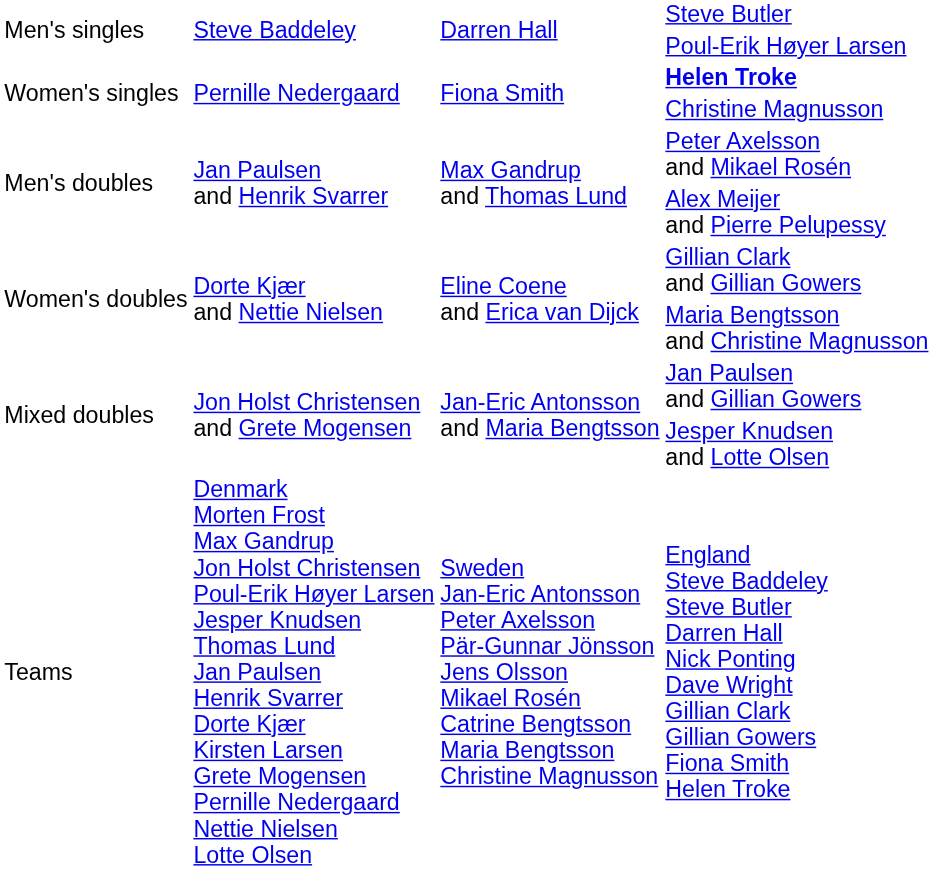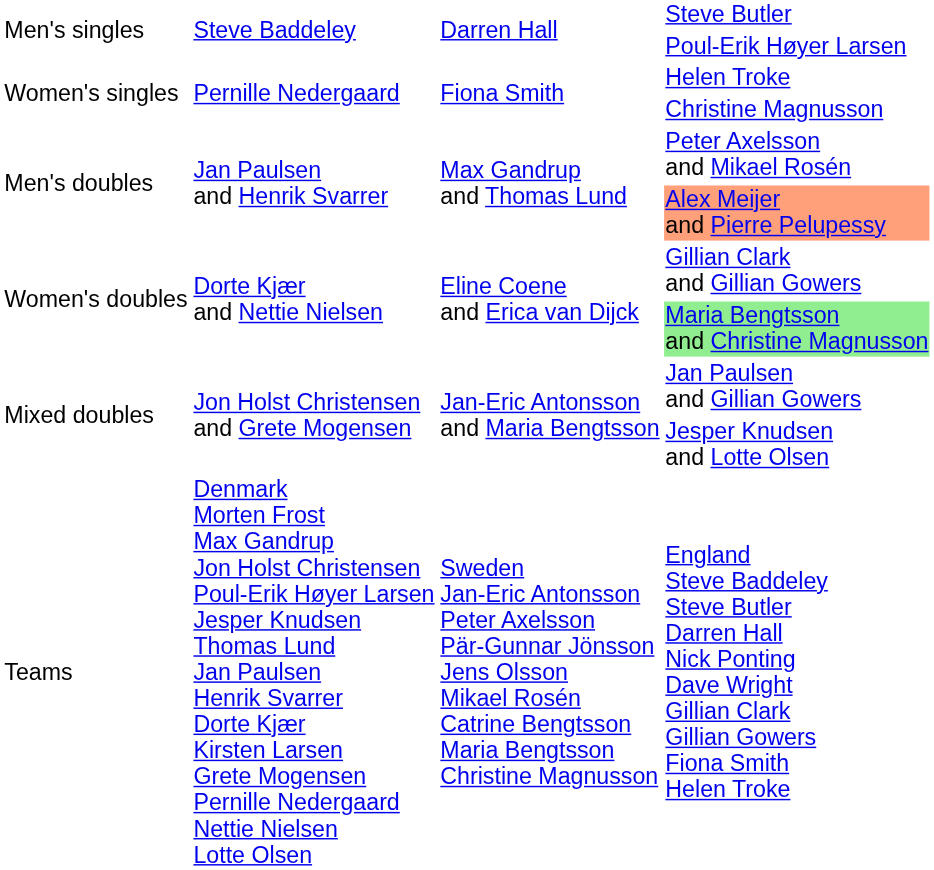(731, 77) bold -> (728, 77) normal
(776, 212) no background -> (776, 212) lightsalmon background
(797, 328) no background -> (797, 328) lightgreen background
